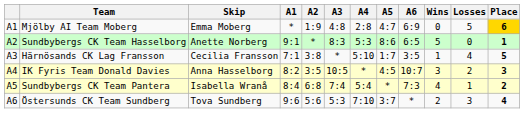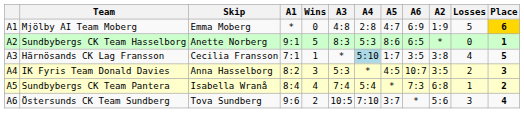columns swapped: (313, 12) <-> (438, 12)
(363, 56) no background -> (368, 56) lightblue background
(337, 71) 10:5 -> (342, 71) 5:3
(337, 101) 5:3 -> (342, 101) 10:5
